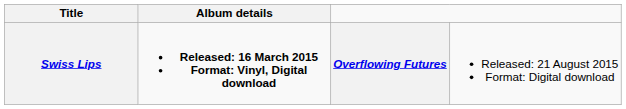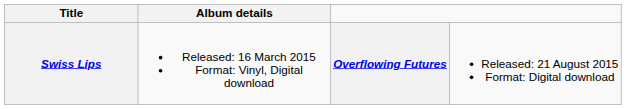(234, 70) bold -> (234, 70) normal
